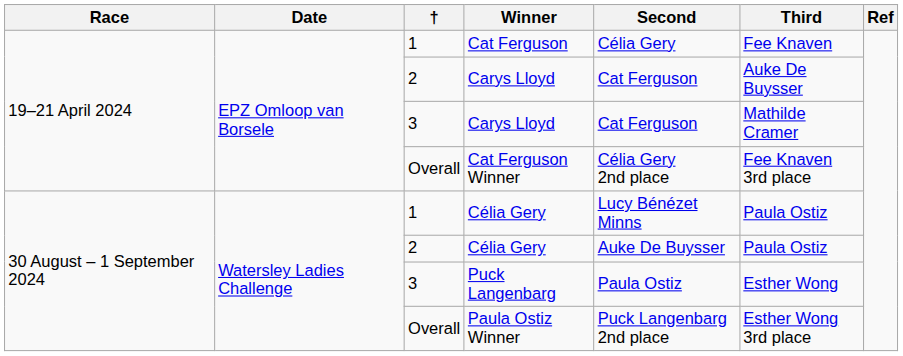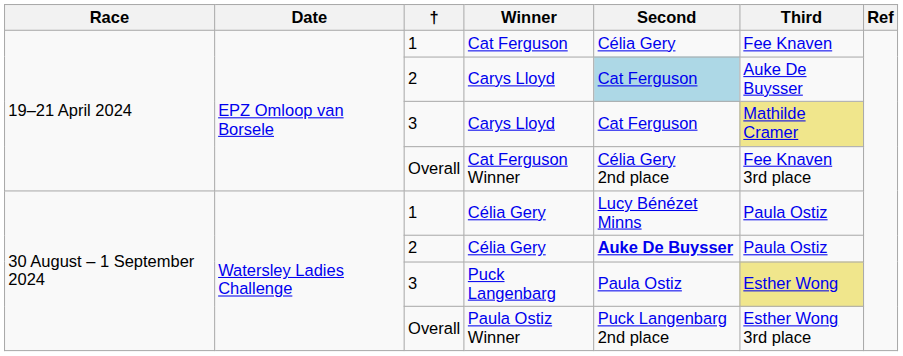(648, 79) no background -> (648, 79) lightblue background
(774, 123) no background -> (774, 123) khaki background
(661, 248) normal -> (665, 248) bold
(791, 283) no background -> (791, 283) khaki background
